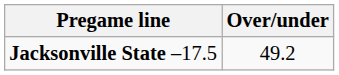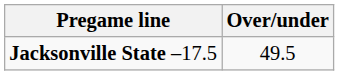(278, 53) 49.2 -> (278, 53) 49.5
